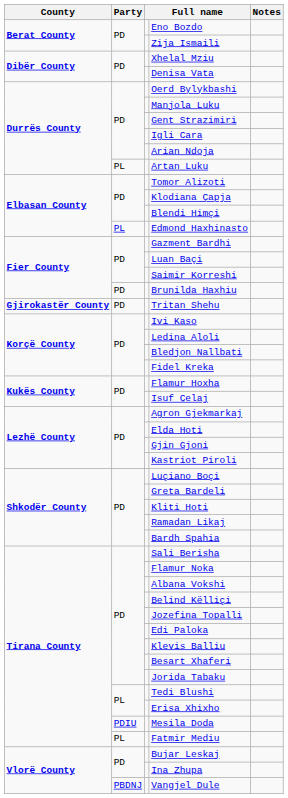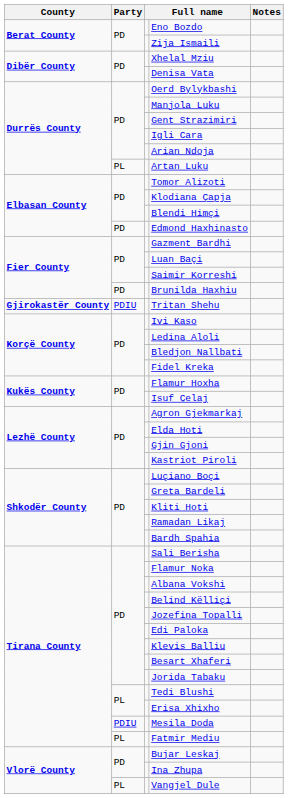(119, 229) PL -> (119, 229) PD
(119, 306) PD -> (125, 306) PDIU
(128, 785) PBDNJ -> (119, 785) PL
